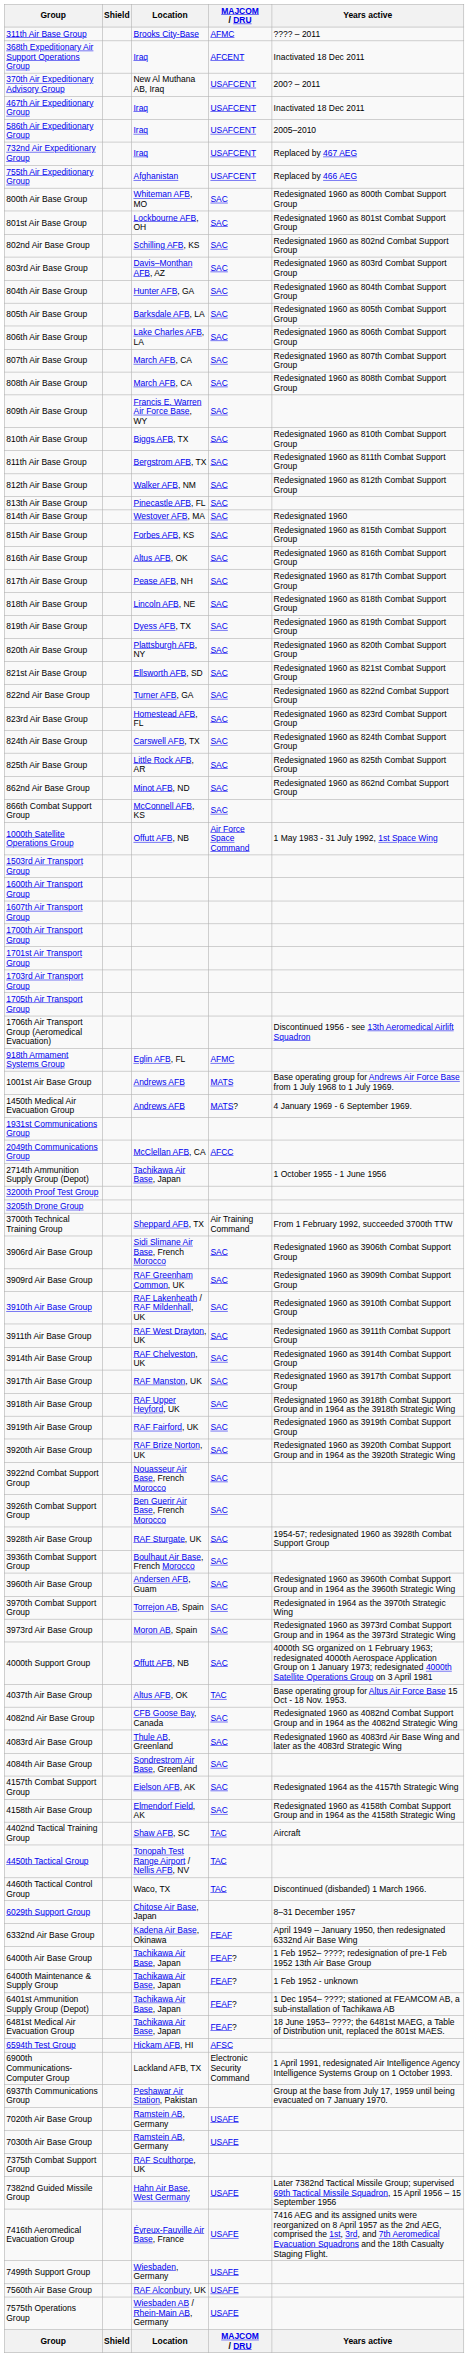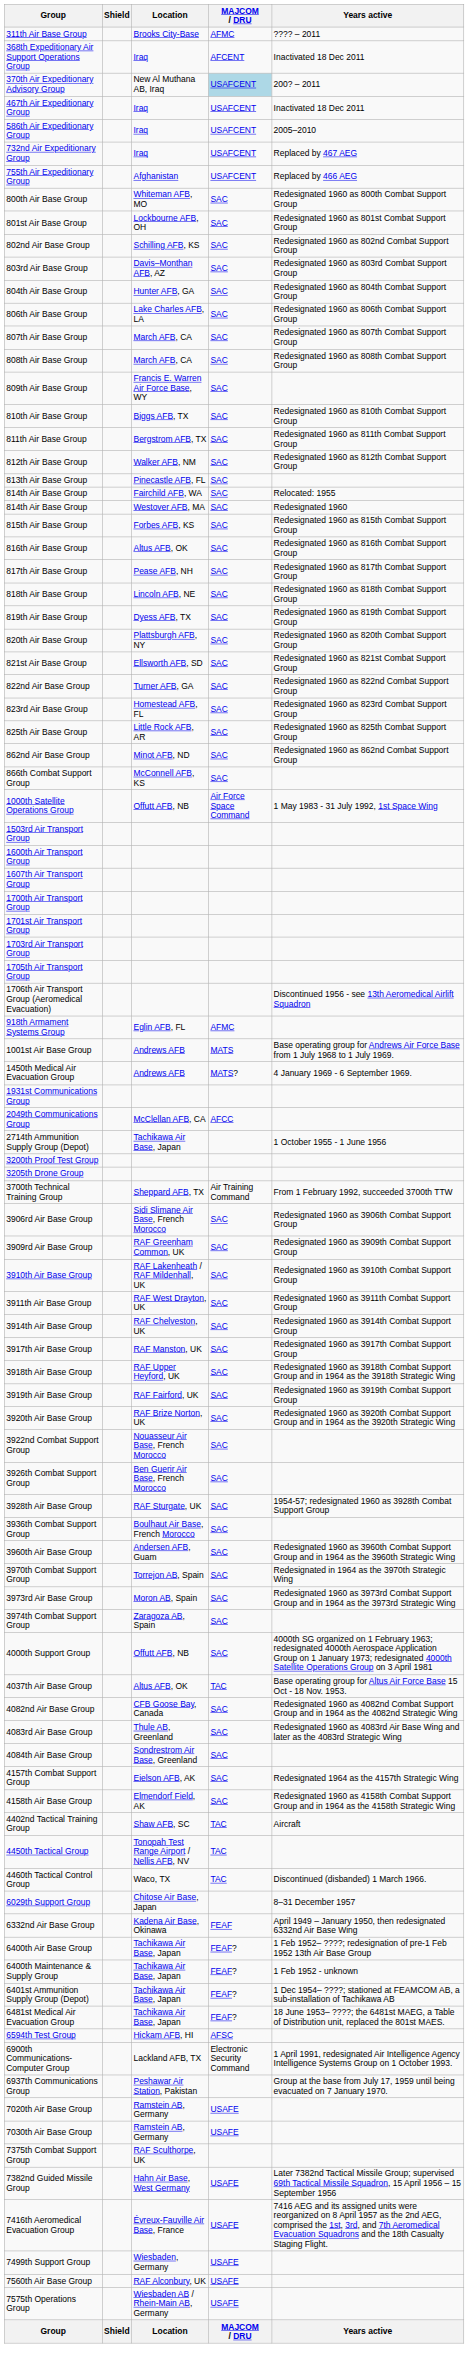(233, 84) no background -> (233, 84) lightblue background
- row: (47, 314)
+ row: (47, 493)
- row: (47, 742)
+ row: (51, 1621)
